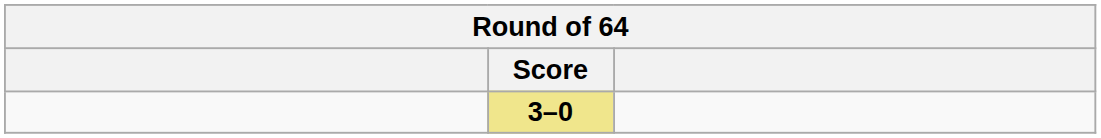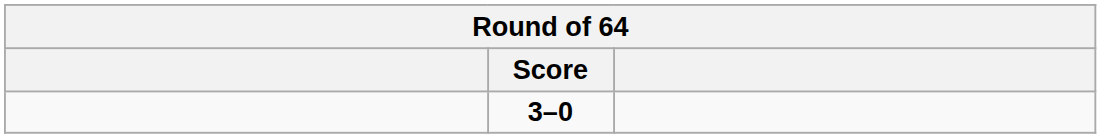(550, 112) khaki background -> (550, 112) no background
